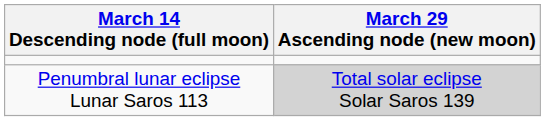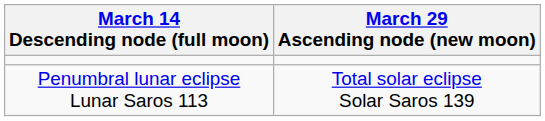(407, 89) lightgrey background -> (407, 89) no background
